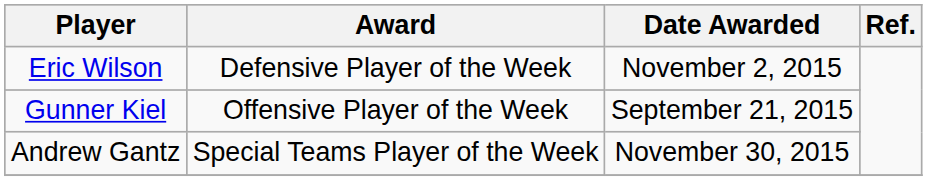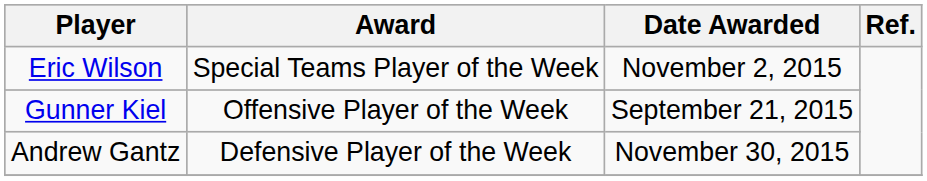(396, 68) Defensive Player of the Week -> (396, 68) Special Teams Player of the Week
(396, 152) Special Teams Player of the Week -> (396, 152) Defensive Player of the Week
